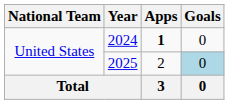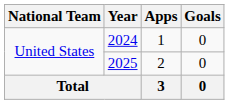(161, 39) bold -> (161, 39) normal
(203, 63) lightblue background -> (203, 63) no background
